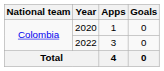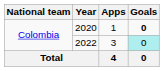(144, 27) normal -> (144, 27) bold
(144, 43) no background -> (144, 43) paleturquoise background
